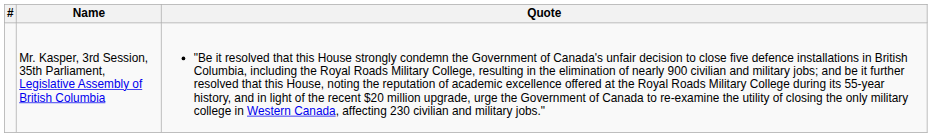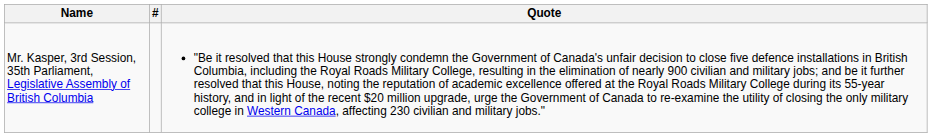columns swapped: (10, 13) <-> (89, 13)
